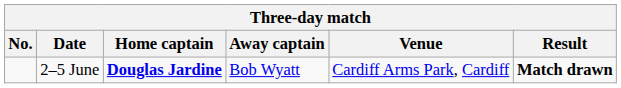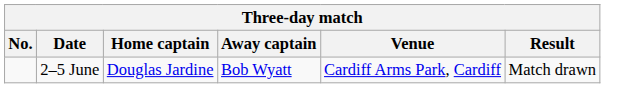(164, 69) bold -> (160, 69) normal
(565, 69) bold -> (552, 69) normal
